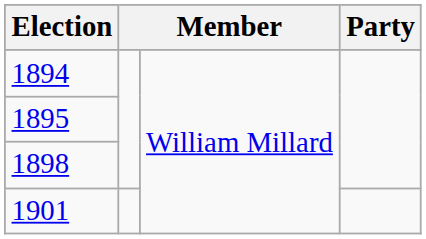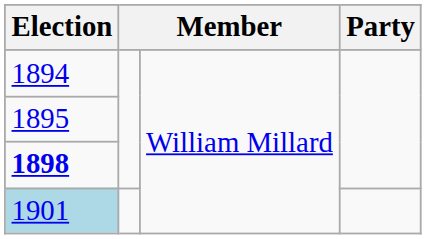(40, 164) normal -> (40, 164) bold
(40, 210) no background -> (40, 210) lightblue background
